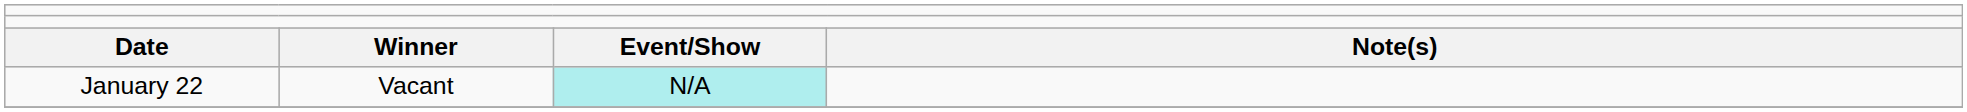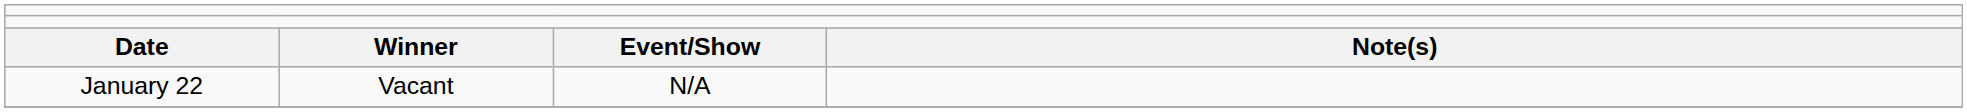(690, 86) paleturquoise background -> (690, 86) no background
